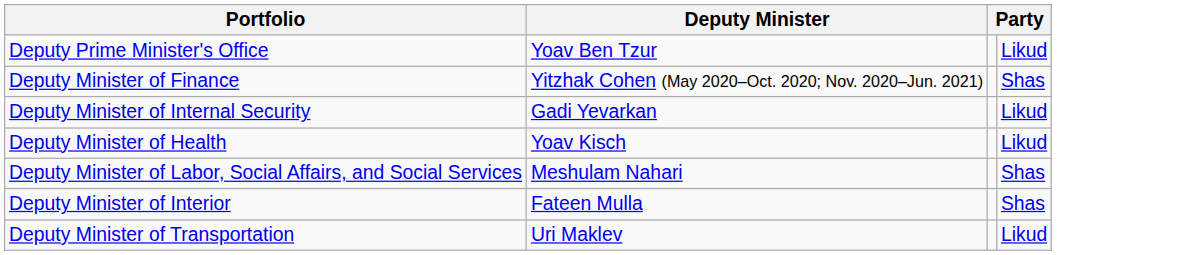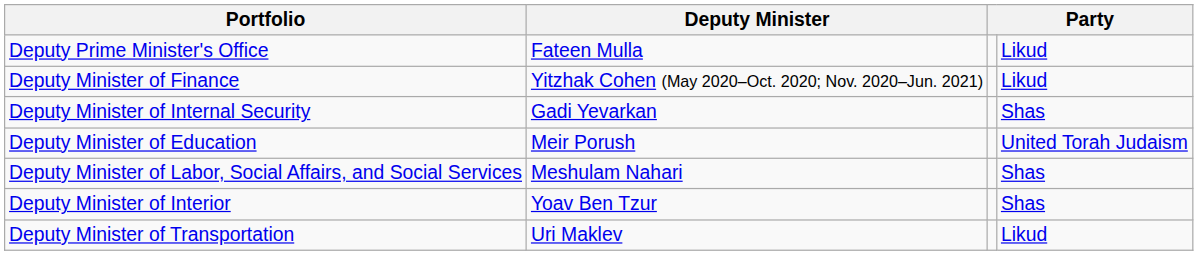(594, 50) Yoav Ben Tzur -> (587, 50) Fateen Mulla
(1023, 81) Shas -> (1024, 81) Likud
(1024, 111) Likud -> (1023, 111) Shas
- row: (118, 142)
+ row: (133, 142)
(587, 204) Fateen Mulla -> (594, 204) Yoav Ben Tzur
